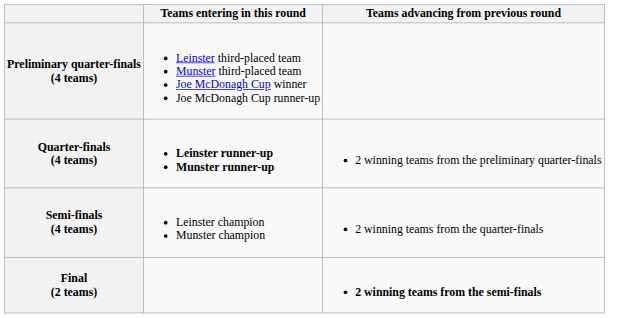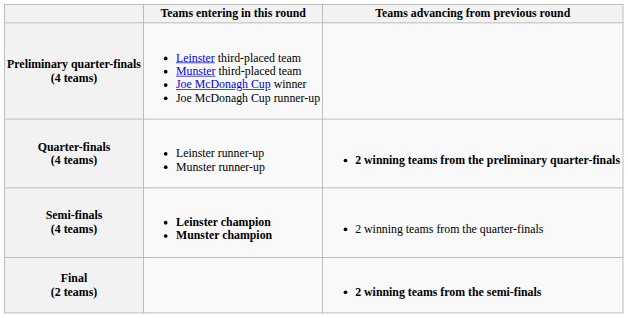(233, 160) bold -> (233, 160) normal
(464, 160) normal -> (473, 160) bold
(233, 229) normal -> (233, 229) bold
